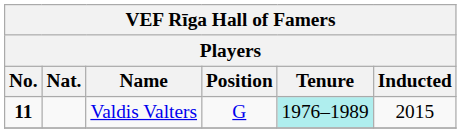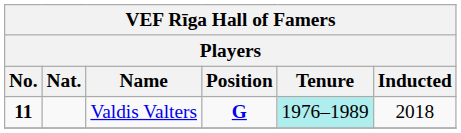(239, 111) normal -> (239, 111) bold
(415, 111) 2015 -> (415, 111) 2018
